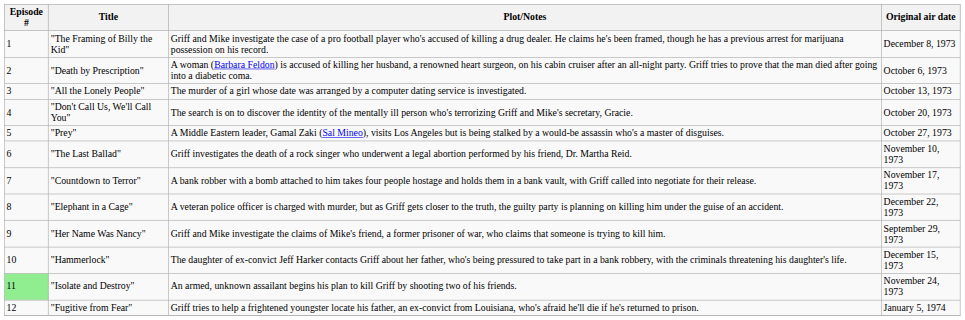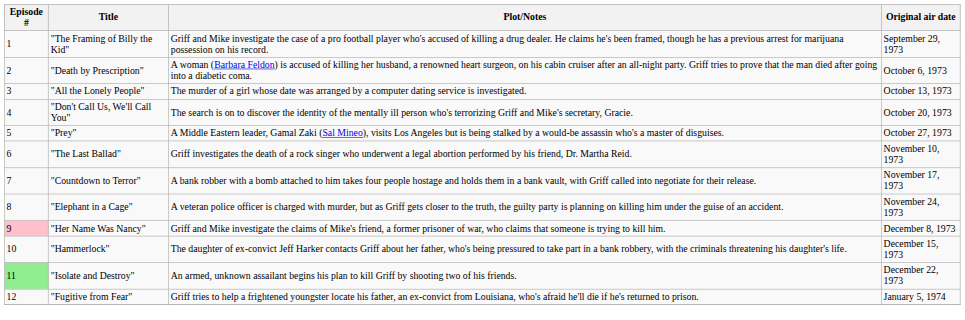(920, 44) December 8, 1973 -> (912, 44) September 29, 1973
(911, 207) December 22, 1973 -> (912, 207) November 24, 1973
(9, 233) no background -> (9, 228) pink background
(912, 233) September 29, 1973 -> (920, 228) December 8, 1973
(912, 286) November 24, 1973 -> (911, 275) December 22, 1973
